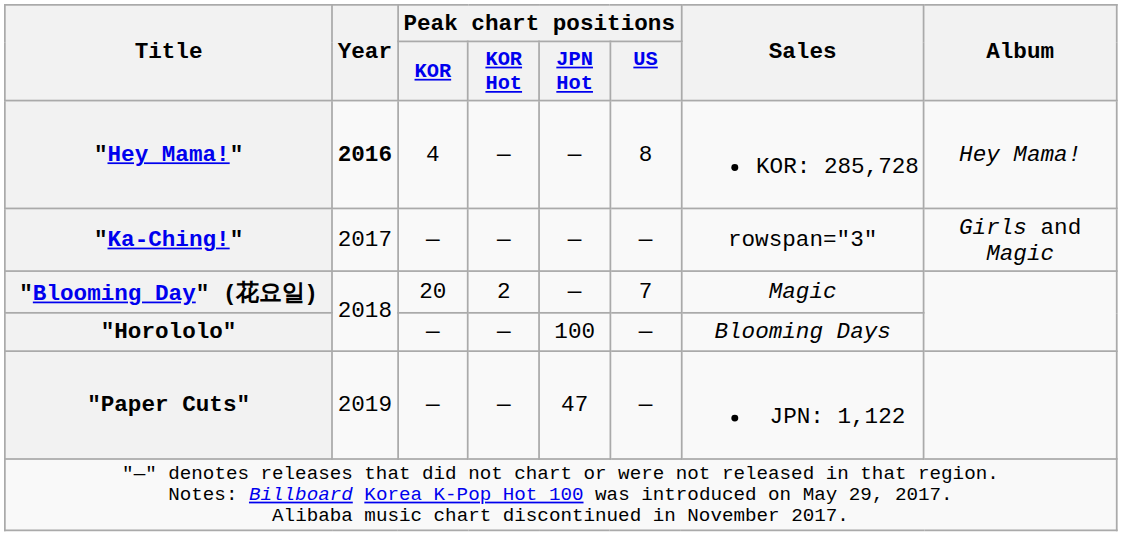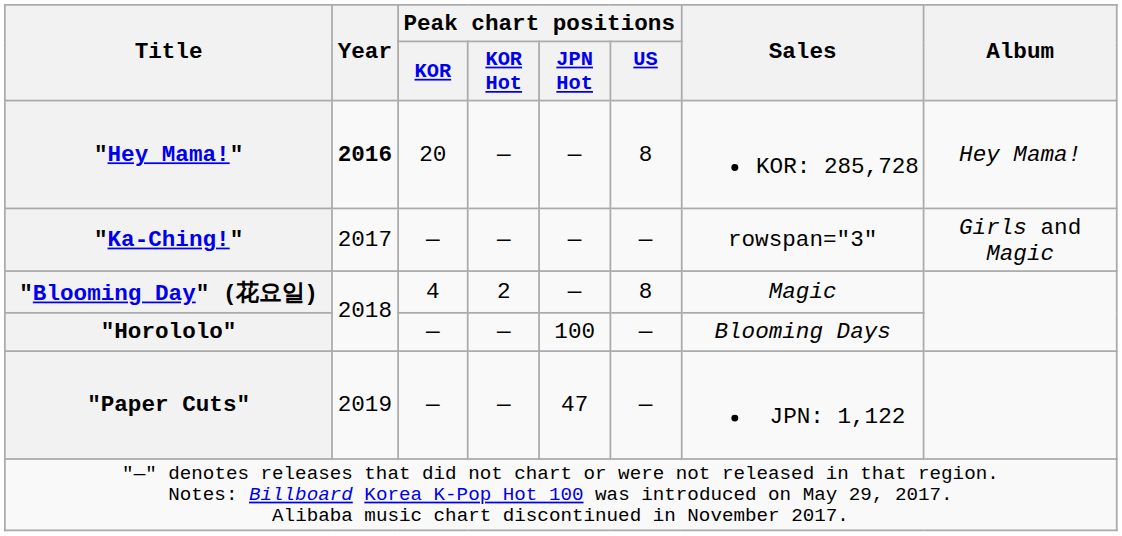(433, 154) 4 -> (433, 154) 20
(433, 293) 20 -> (433, 293) 4
(646, 293) 7 -> (646, 293) 8
